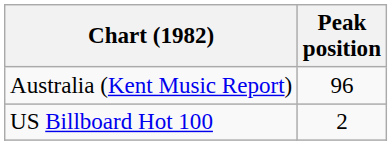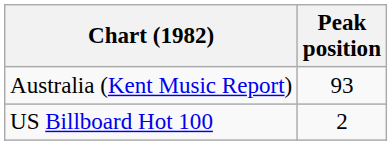(342, 85) 96 -> (342, 85) 93
